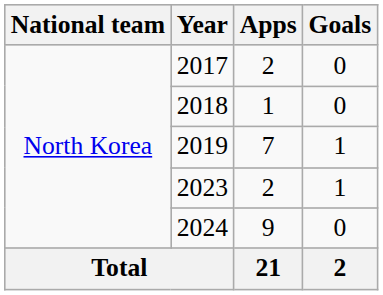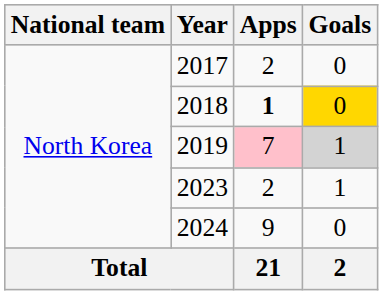(268, 106) normal -> (268, 106) bold
(340, 106) no background -> (340, 106) gold background
(268, 146) no background -> (268, 146) pink background
(340, 146) no background -> (340, 146) lightgrey background
